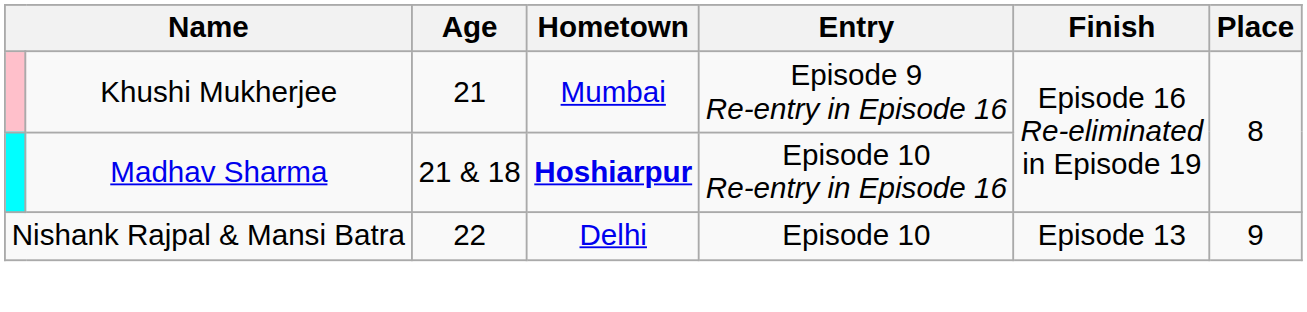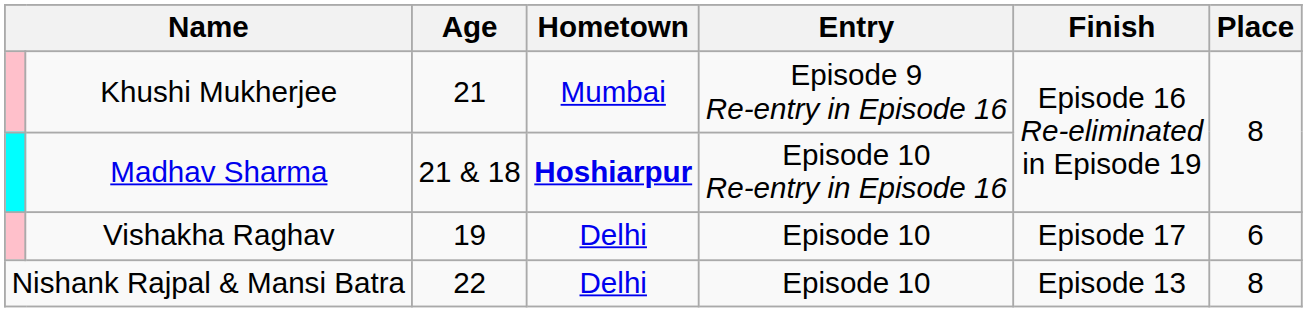+ row: (219, 235)
(1256, 235) 9 -> (1256, 282) 8
